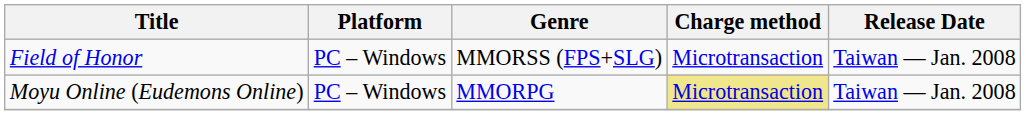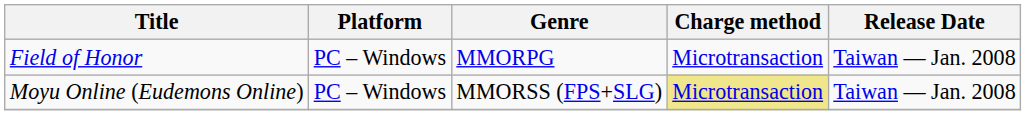(559, 57) MMORSS (FPS+SLG) -> (505, 57) MMORPG
(505, 92) MMORPG -> (559, 92) MMORSS (FPS+SLG)
